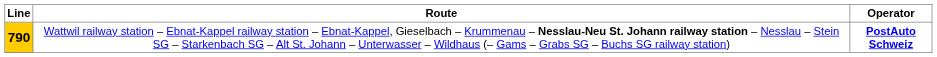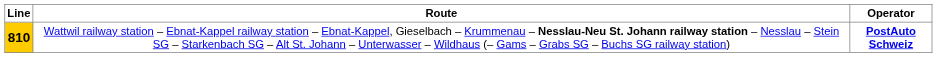(19, 37) 790 -> (19, 37) 810
